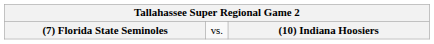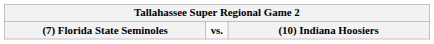(217, 30) normal -> (217, 30) bold
